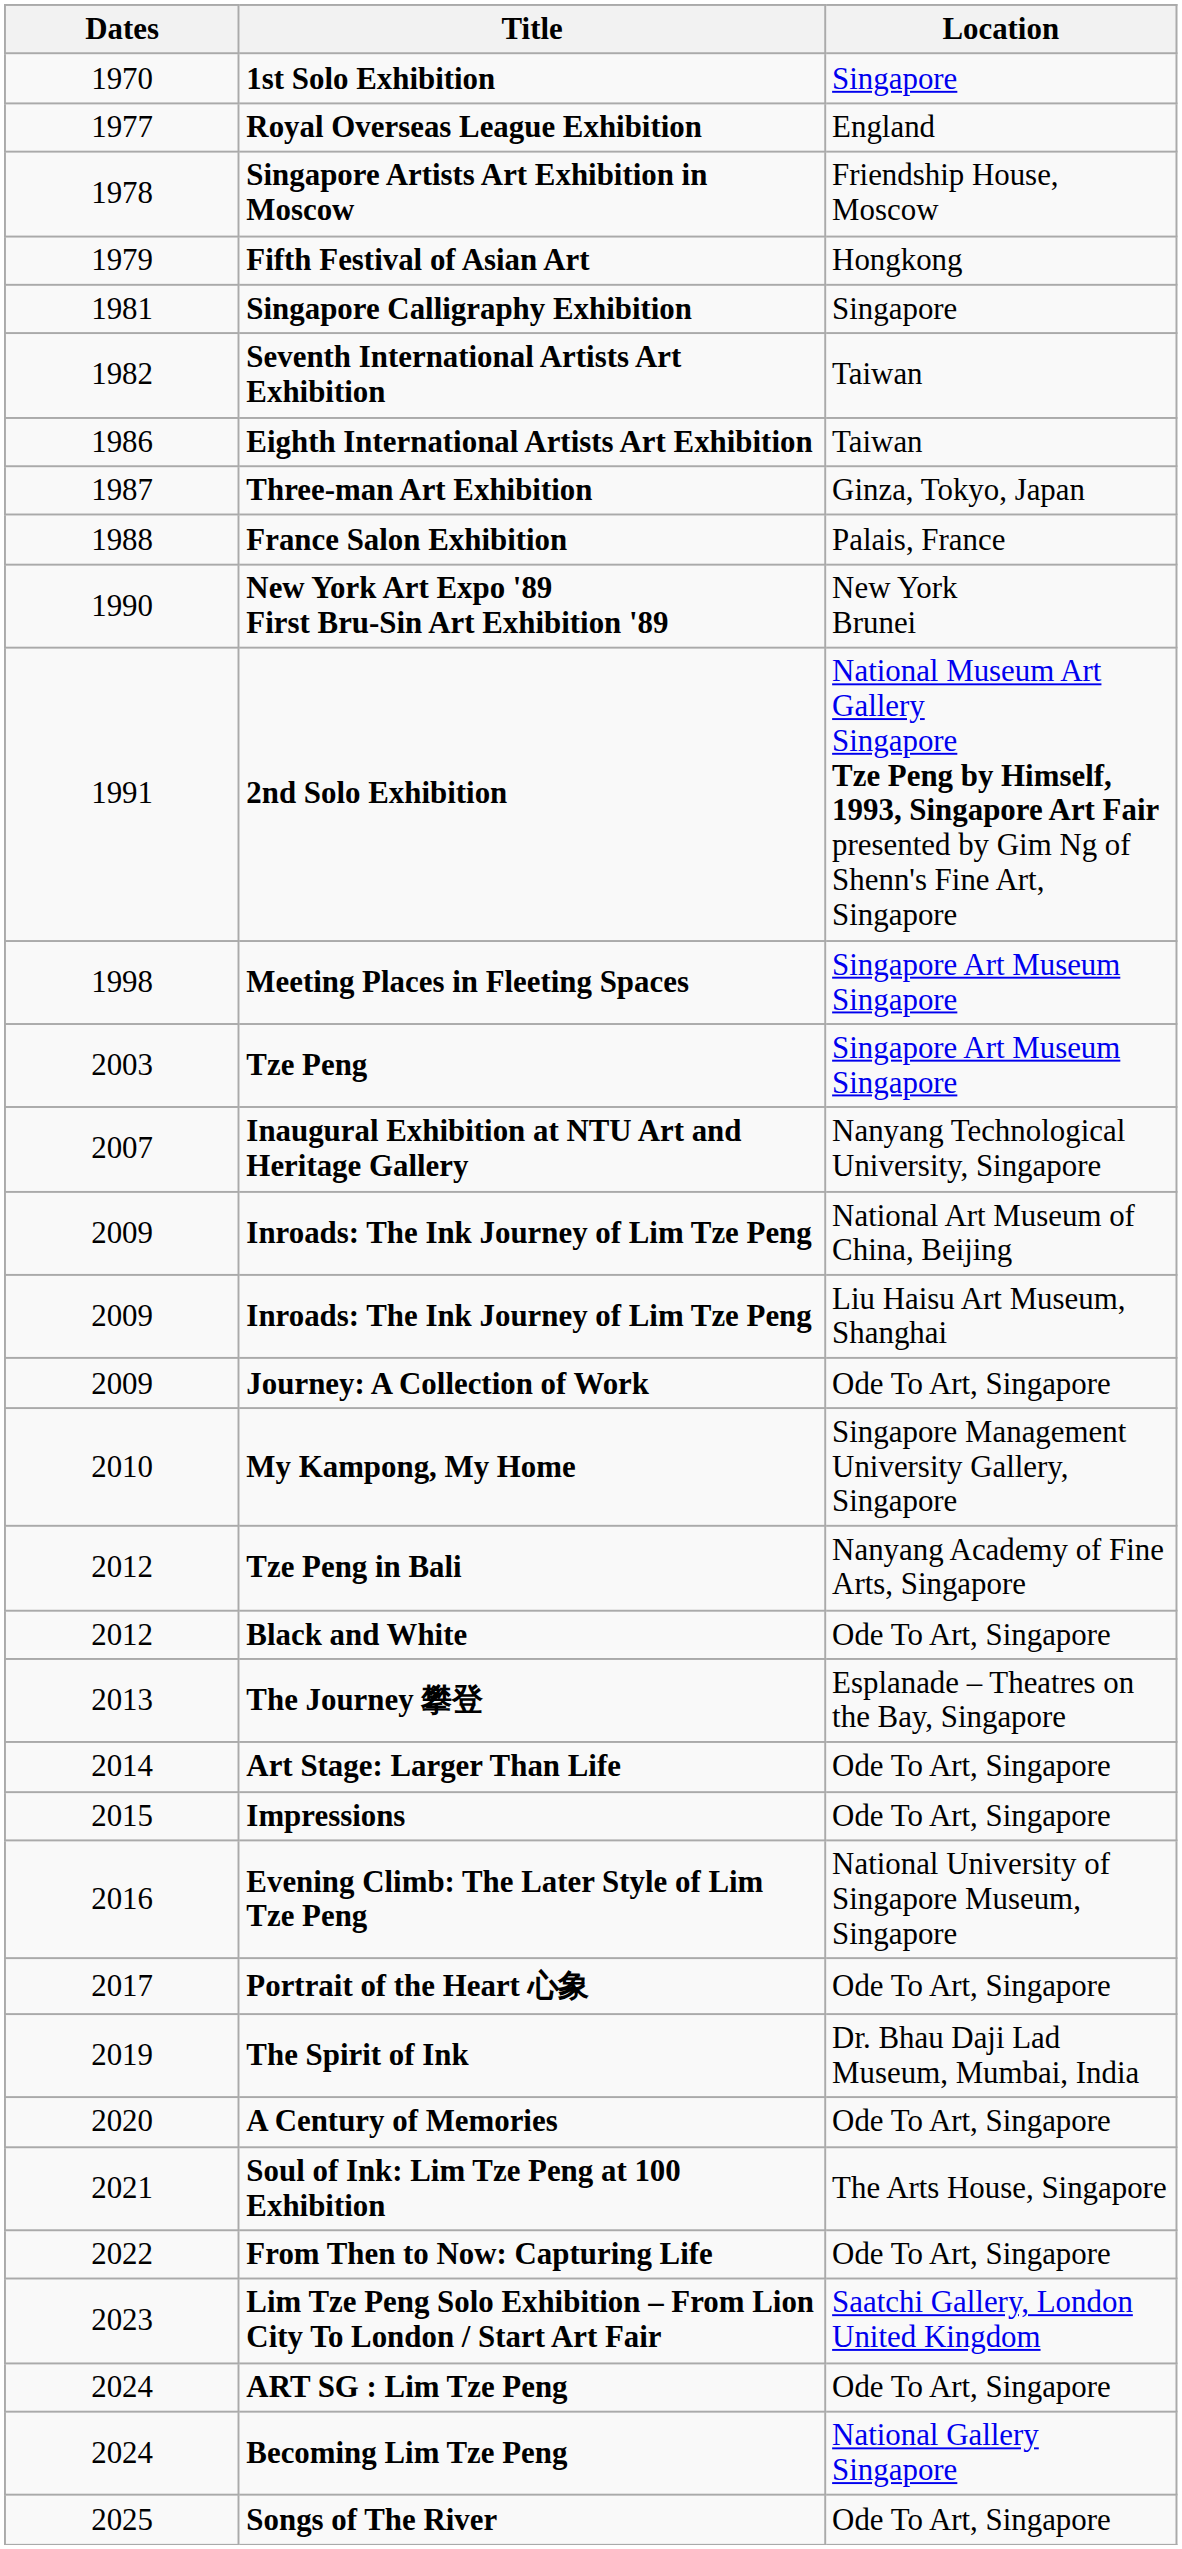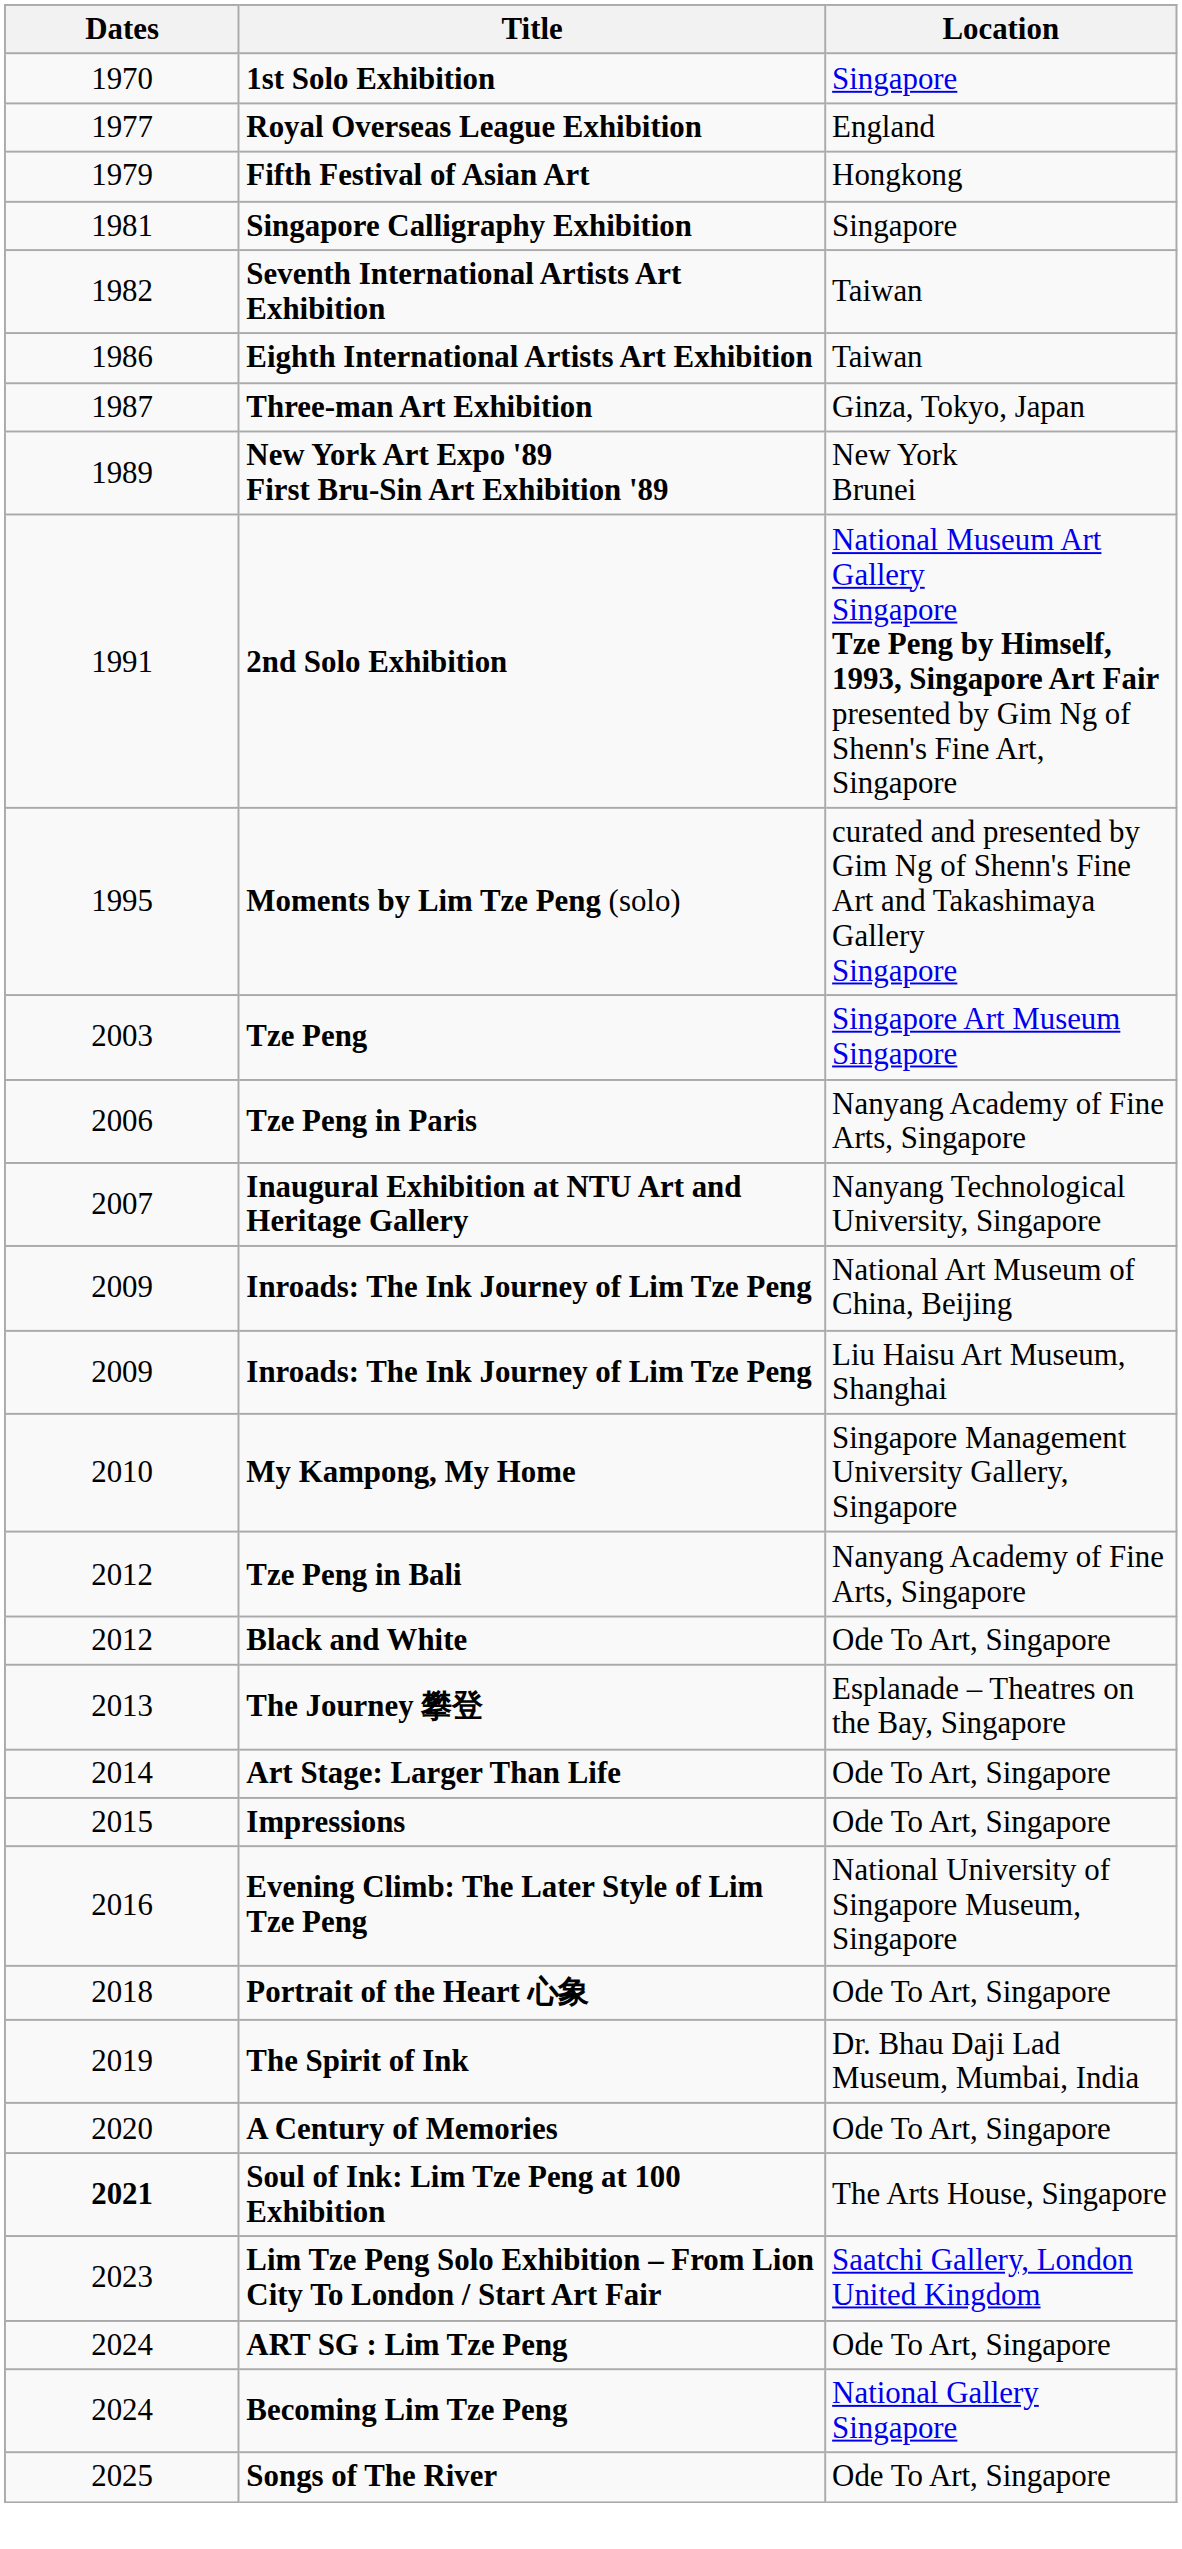- row: (477, 193)
- row: (407, 539)
(122, 605) 1990 -> (122, 472) 1989
+ row: (464, 900)
- row: (468, 981)
+ row: (362, 1120)
- row: (448, 1382)
(122, 1985) 2017 -> (122, 1992) 2018
(122, 2187) normal -> (122, 2193) bold
- row: (480, 2254)
